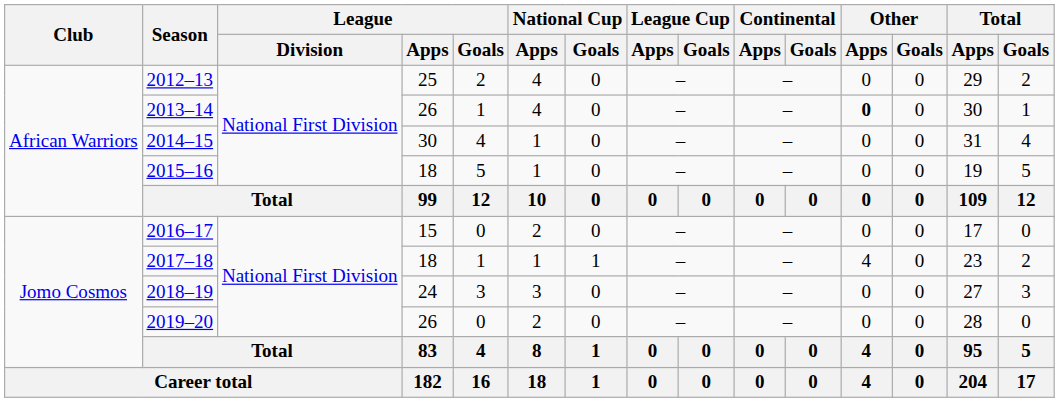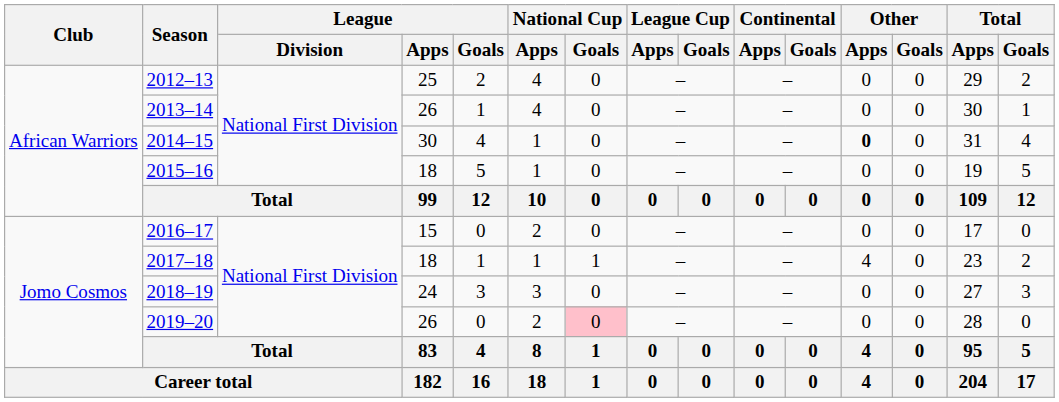(866, 110) bold -> (866, 110) normal
(866, 140) normal -> (866, 140) bold
(596, 321) no background -> (596, 321) pink background
